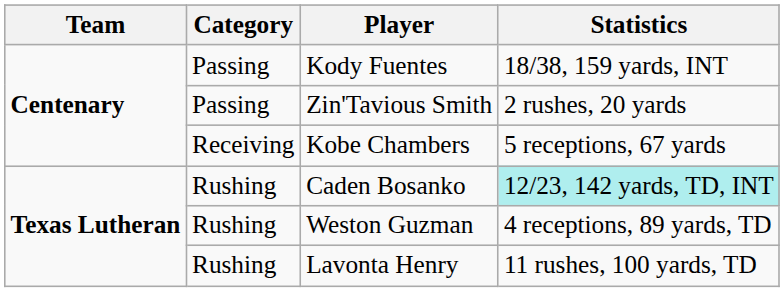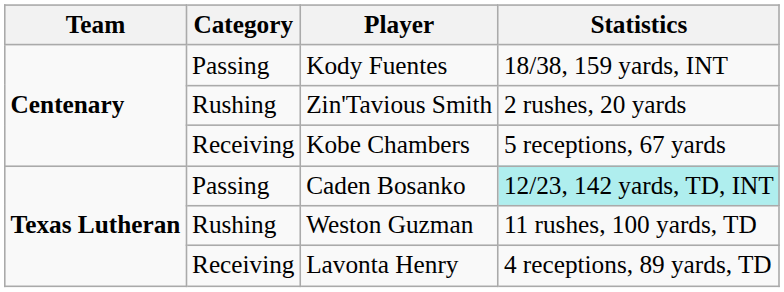(231, 105) Passing -> (234, 105) Rushing
(234, 185) Rushing -> (231, 185) Passing
(638, 225) 4 receptions, 89 yards, TD -> (630, 225) 11 rushes, 100 yards, TD
(234, 265) Rushing -> (243, 265) Receiving
(630, 265) 11 rushes, 100 yards, TD -> (638, 265) 4 receptions, 89 yards, TD
